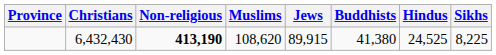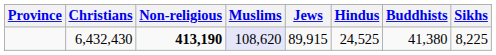columns swapped: (365, 15) <-> (425, 15)
(258, 38) no background -> (258, 38) lavender background
